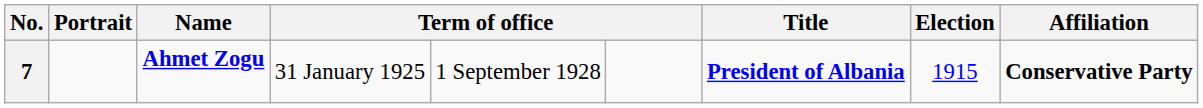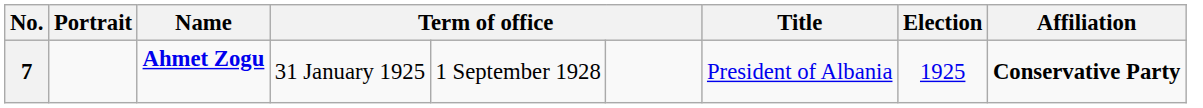(806, 71) bold -> (800, 71) normal
(955, 71) 1915 -> (943, 71) 1925
